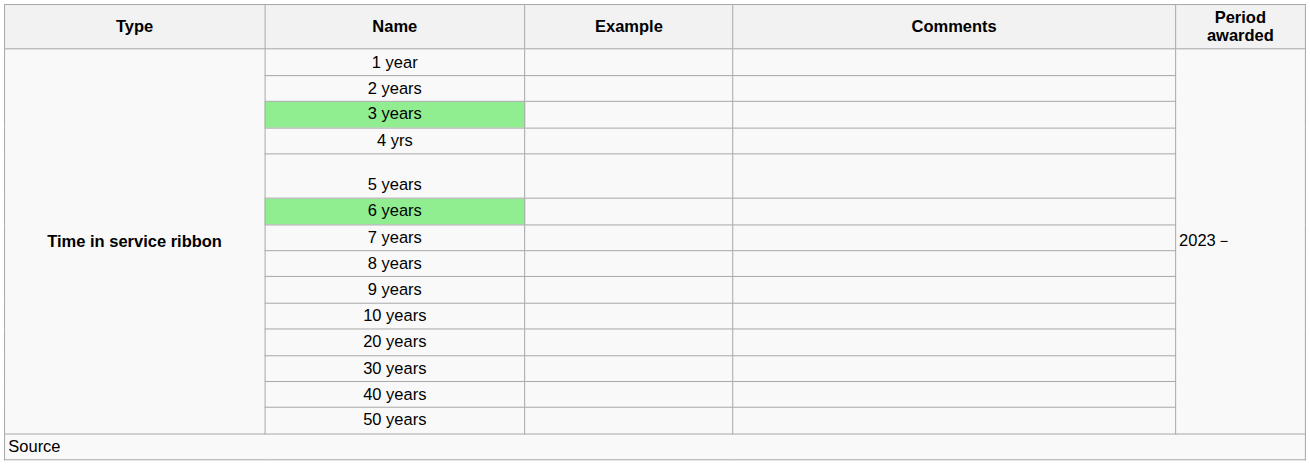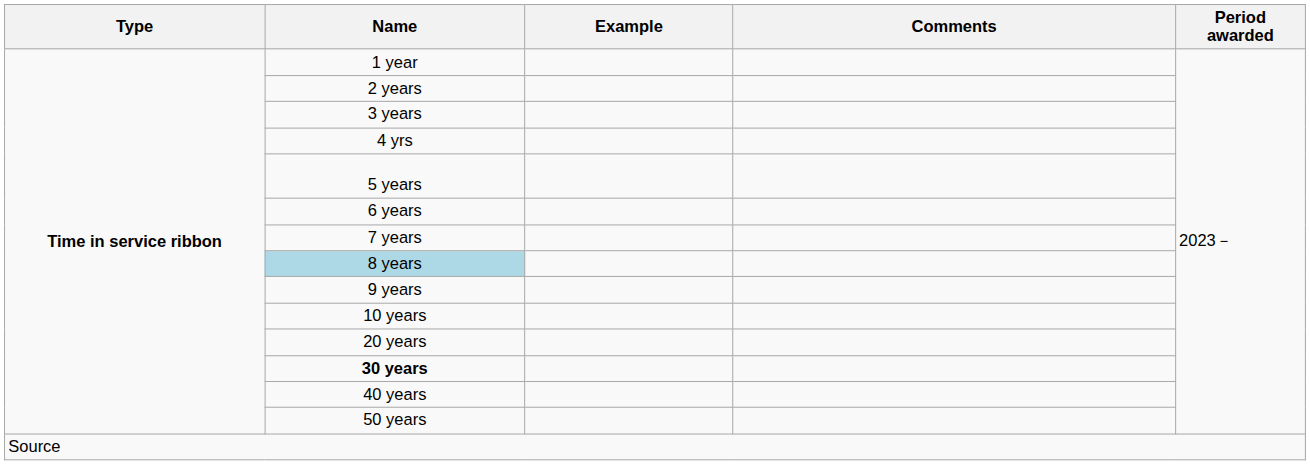(395, 114) lightgreen background -> (395, 114) no background
(395, 211) lightgreen background -> (395, 211) no background
(395, 263) no background -> (395, 263) lightblue background
(395, 368) normal -> (395, 368) bold
